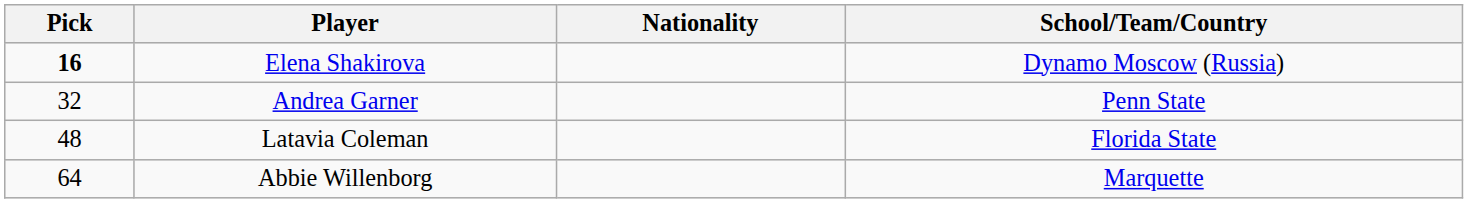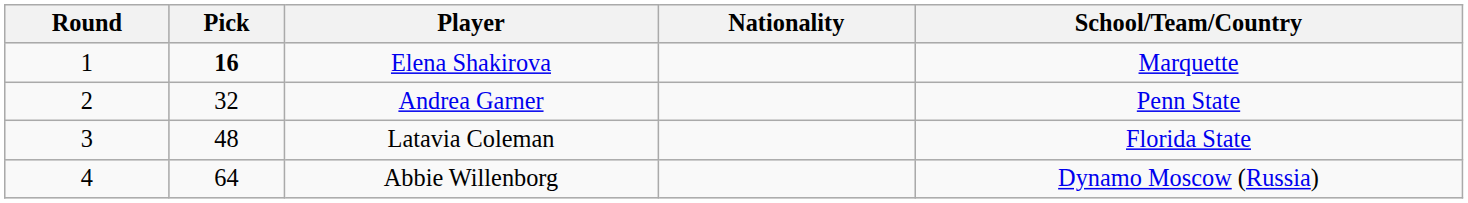+ column: (87, 23)
(1154, 62) Dynamo Moscow (Russia) -> (1189, 62) Marquette
(1154, 178) Marquette -> (1188, 178) Dynamo Moscow (Russia)
